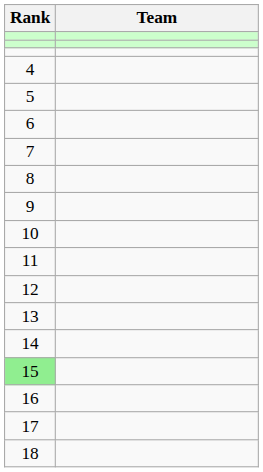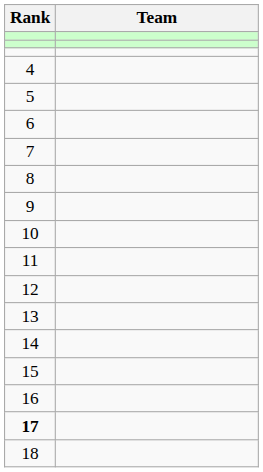(30, 370) lightgreen background -> (30, 370) no background
(30, 425) normal -> (30, 425) bold
